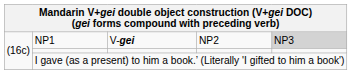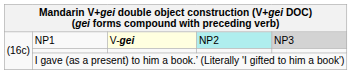(122, 40) no background -> (122, 40) lightyellow background
(209, 40) no background -> (209, 40) paleturquoise background
